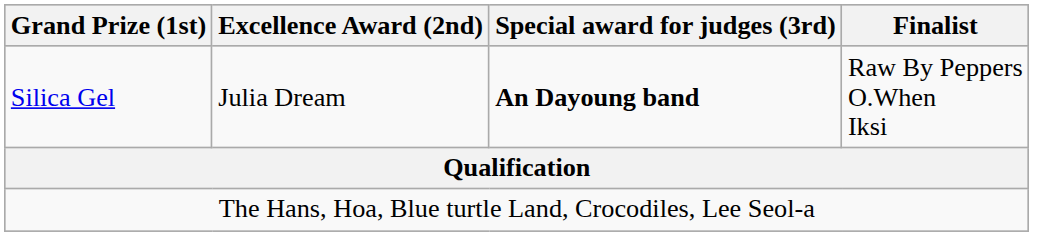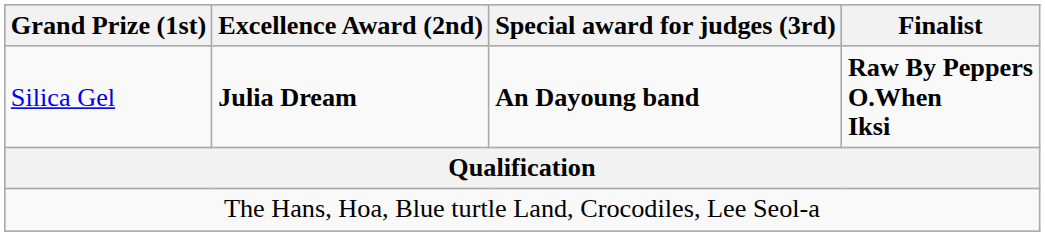(282, 96) normal -> (288, 96) bold
(935, 96) normal -> (940, 96) bold
